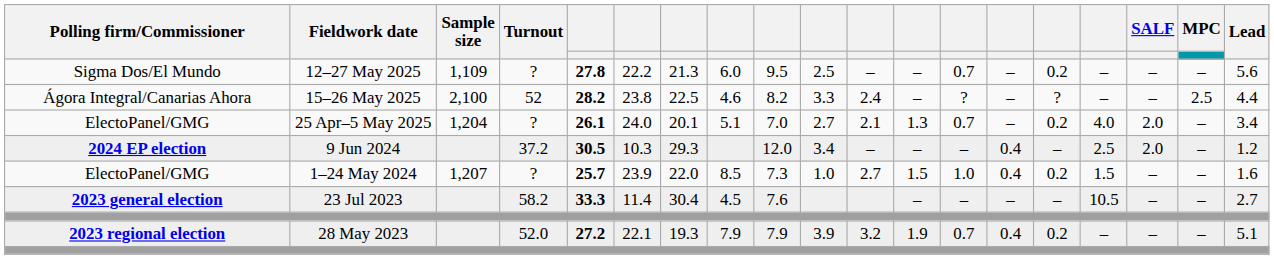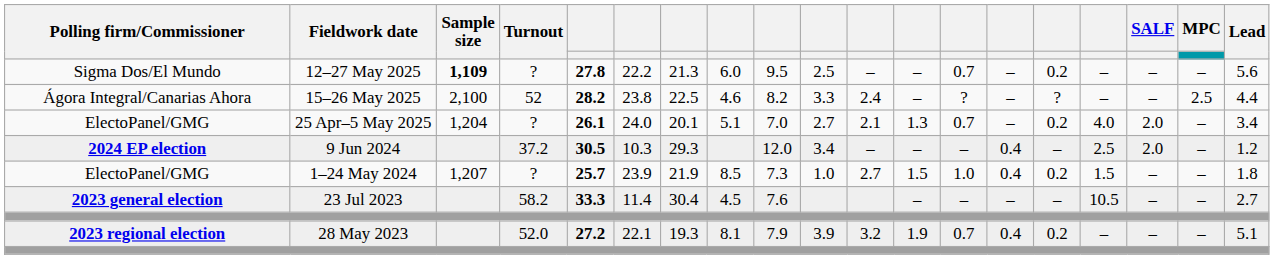(468, 71) normal -> (468, 71) bold
(684, 174) 22.0 -> (684, 174) 21.9
(1247, 174) 1.6 -> (1247, 174) 1.8
(730, 233) 7.9 -> (730, 233) 8.1
